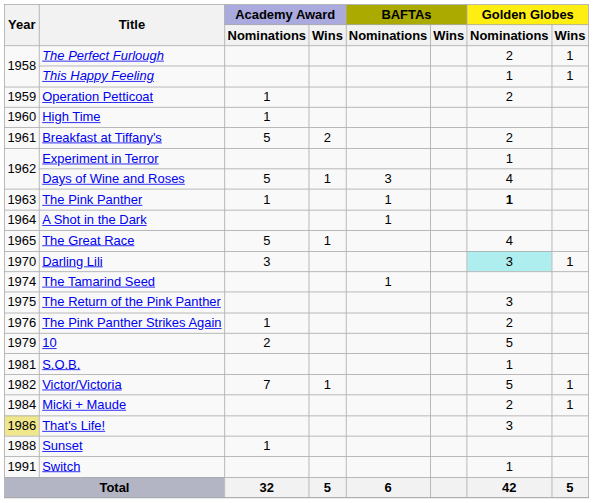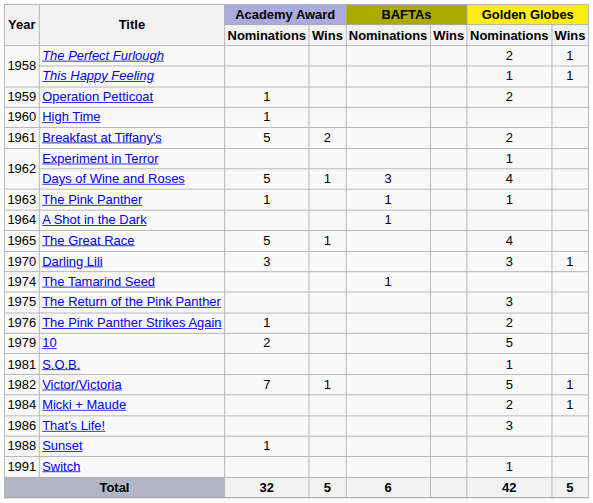(509, 199) bold -> (509, 199) normal
(509, 261) paleturquoise background -> (509, 261) no background
(22, 425) khaki background -> (22, 425) no background
